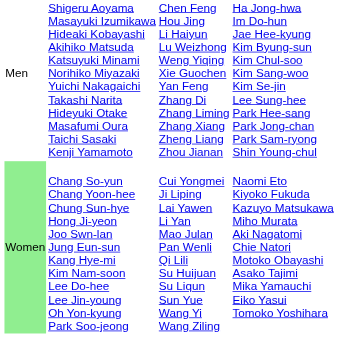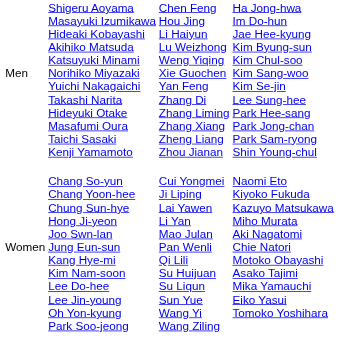(25, 247) lightgreen background -> (25, 247) no background
